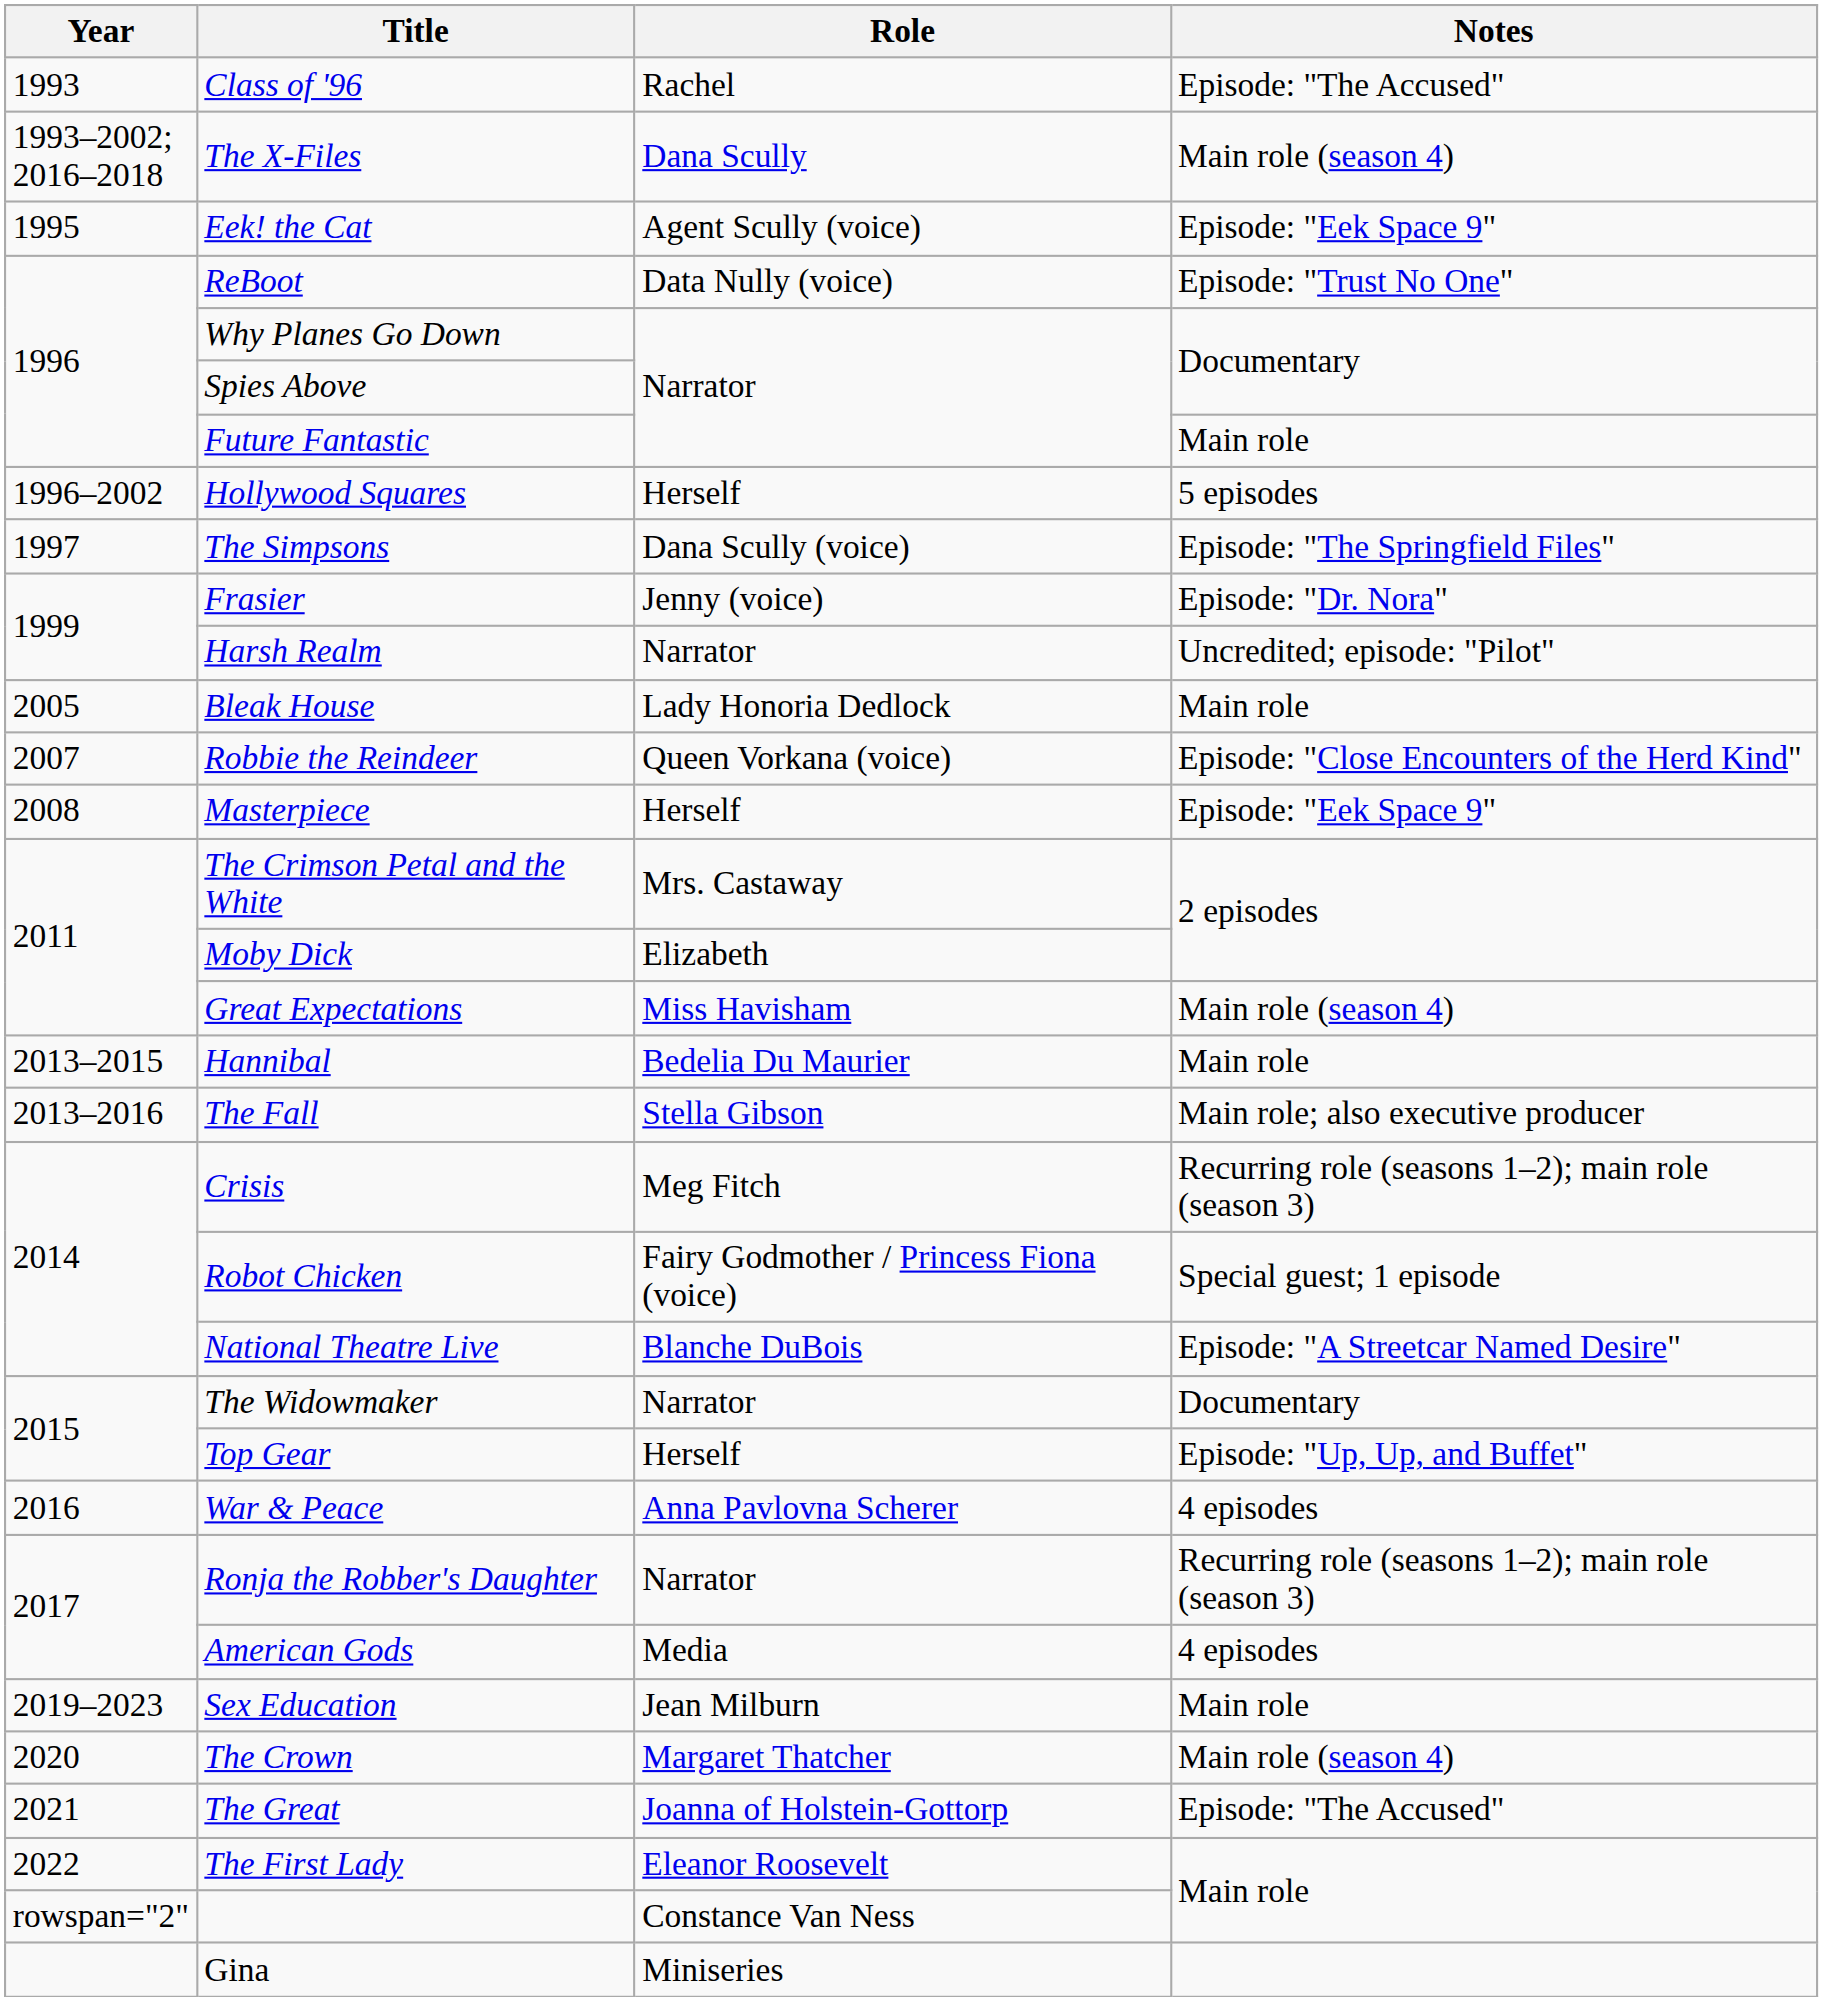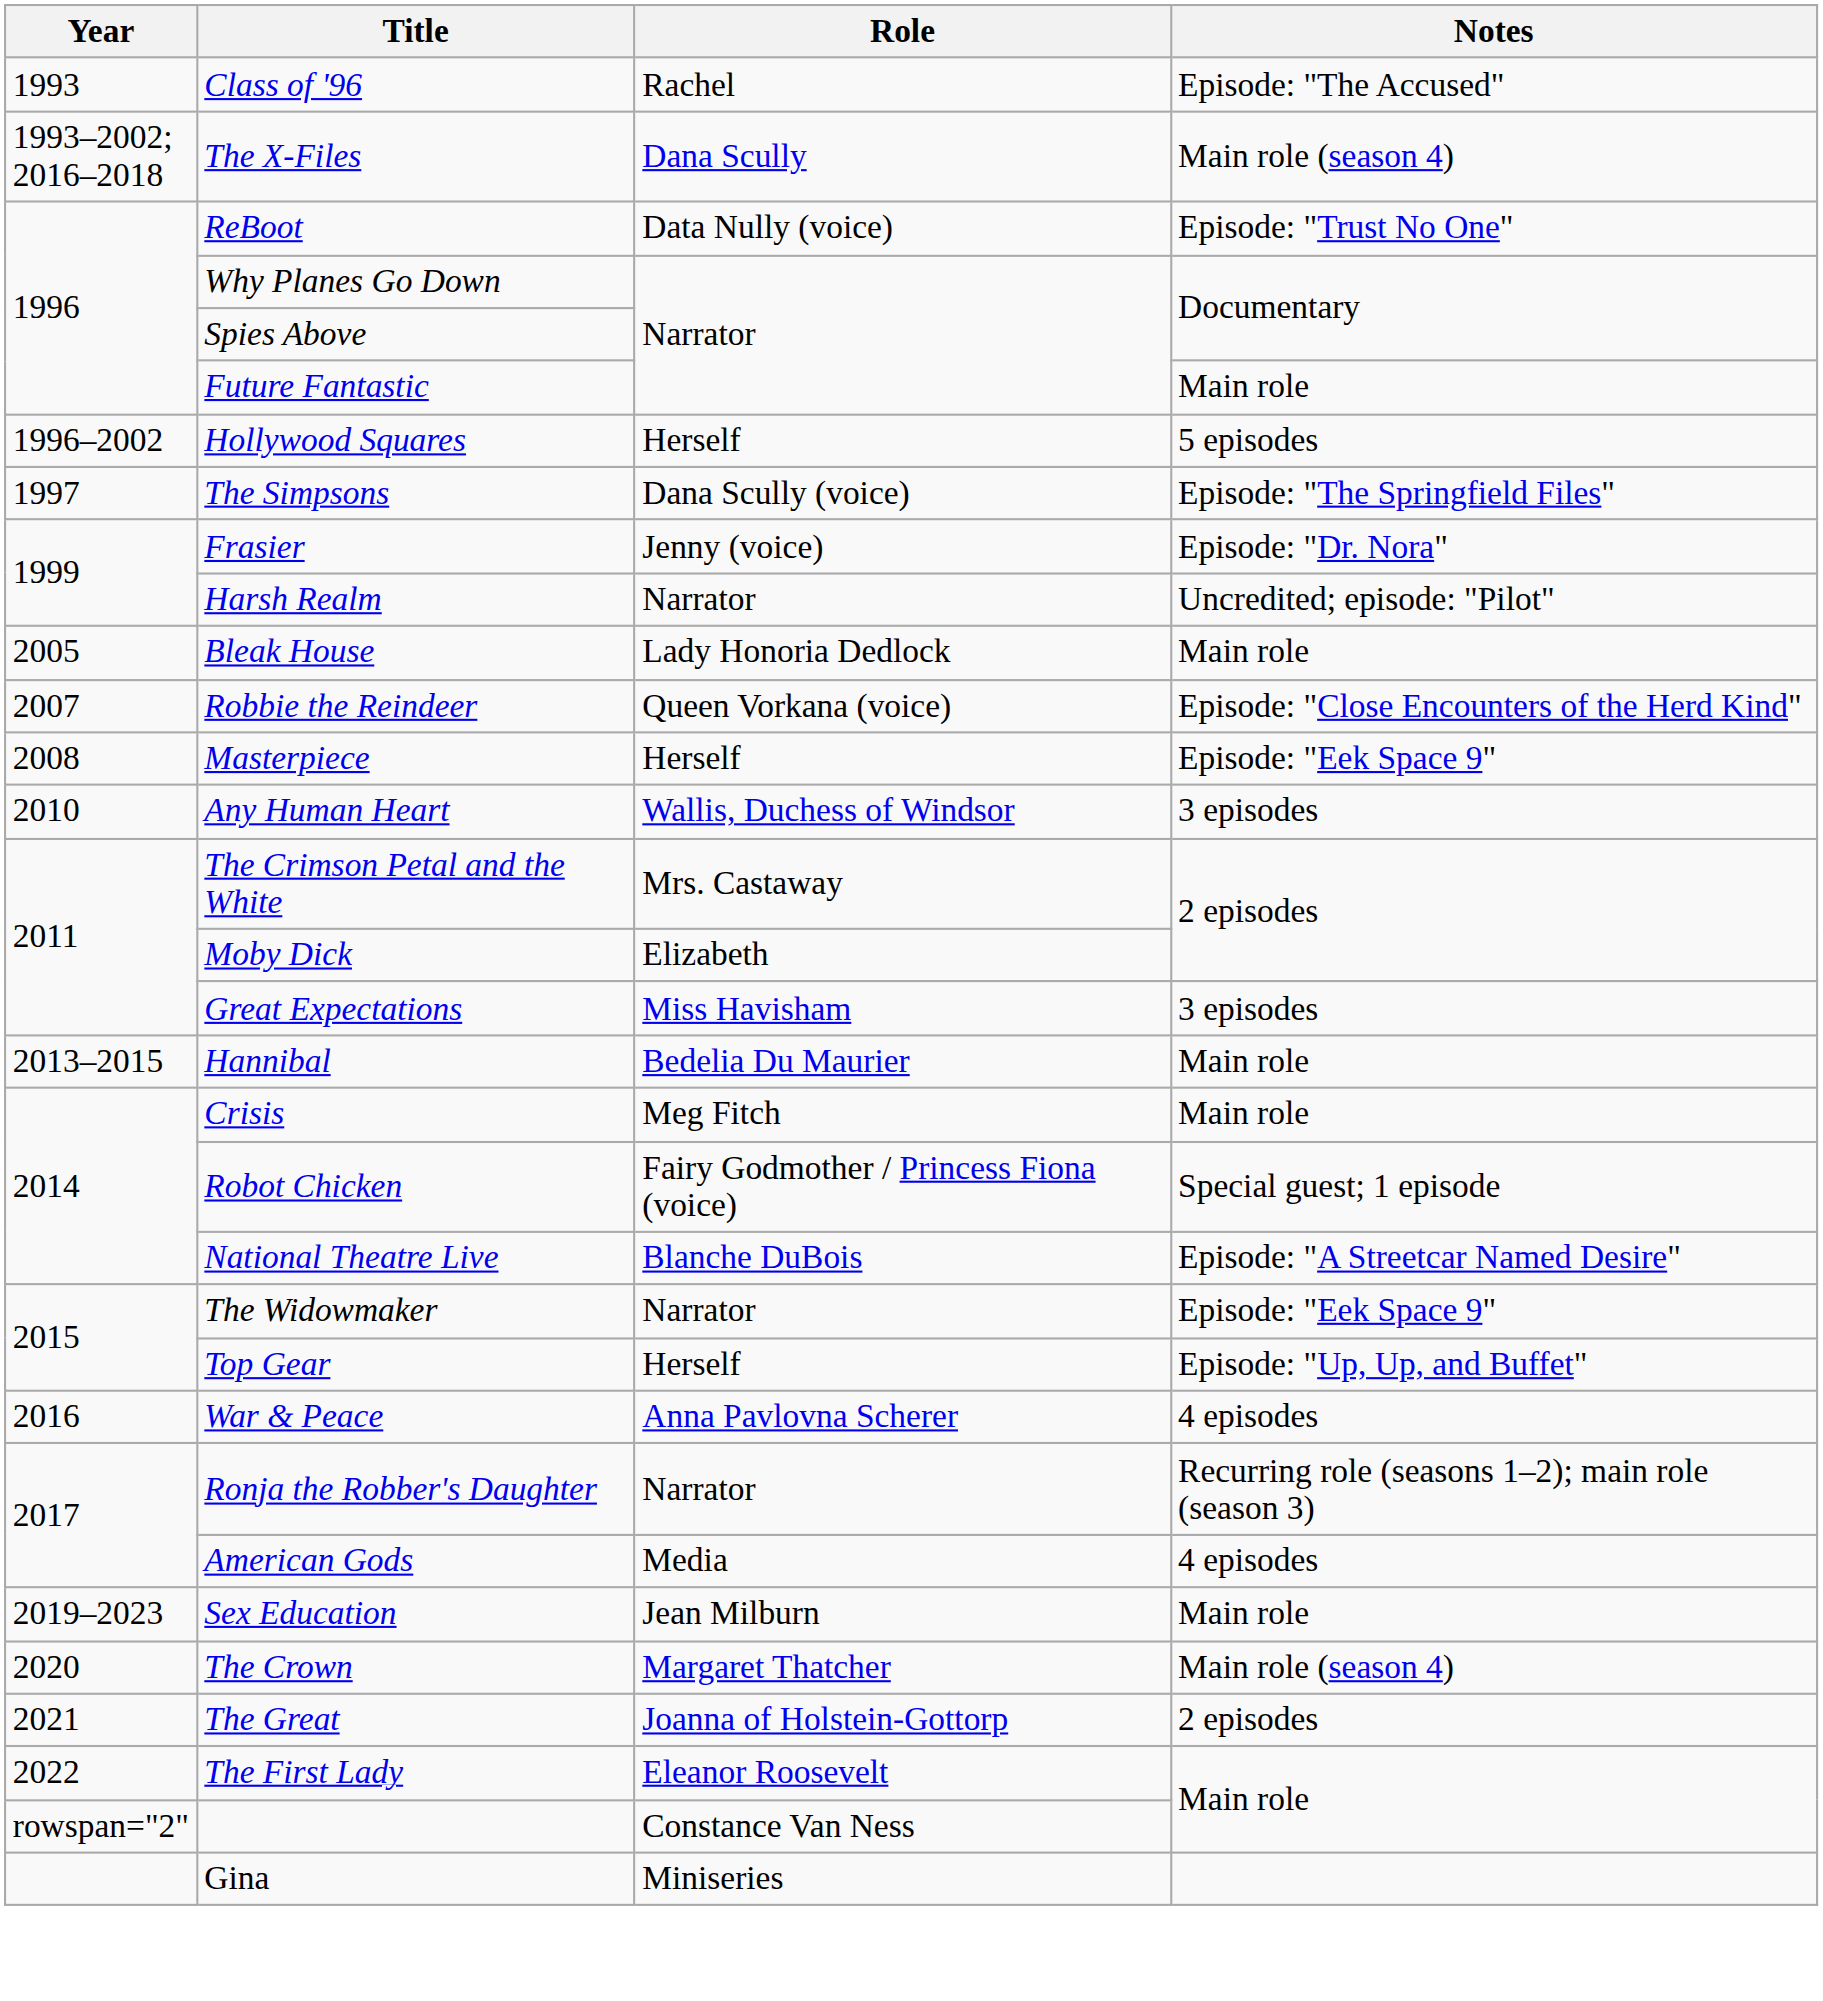- row: (288, 227)
+ row: (327, 811)
(1316, 1007) Main role (season 4) -> (1248, 1007) 3 episodes
- row: (261, 1113)
(1443, 1185) Recurring role (seasons 1–2); main role (season 3) -> (1244, 1113) Main role
(1269, 1401) Documentary -> (1337, 1310) Episode: "Eek Space 9"
(1341, 1810) Episode: "The Accused" -> (1248, 1719) 2 episodes
